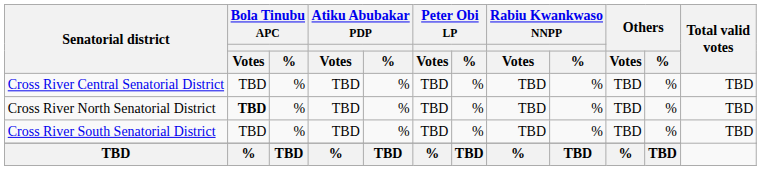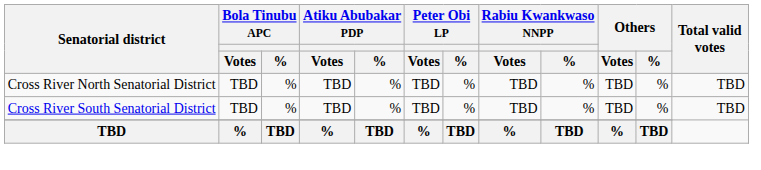- row: (116, 85)
(252, 108) bold -> (244, 85) normal
